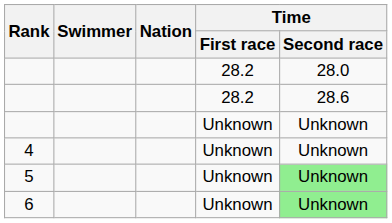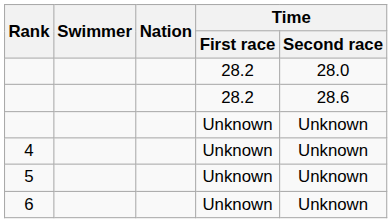(333, 177) lightgreen background -> (333, 177) no background
(333, 204) lightgreen background -> (333, 204) no background
